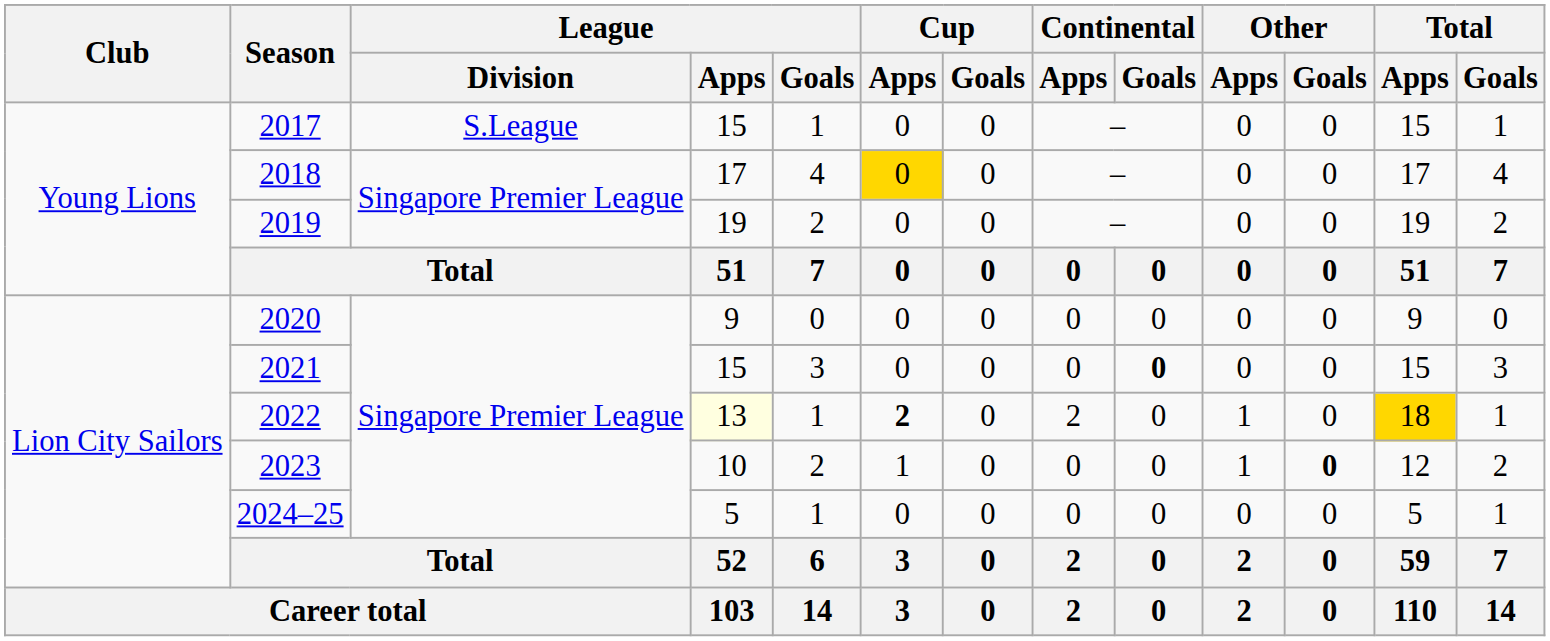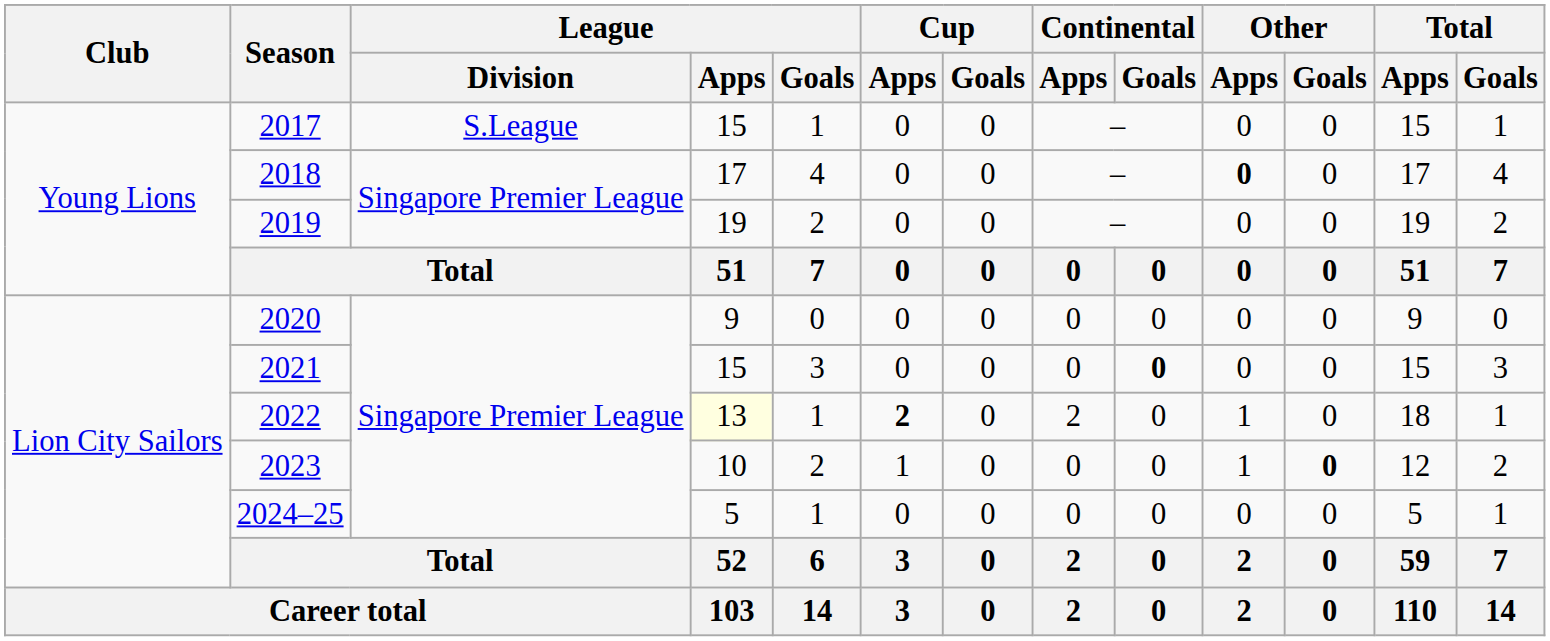(902, 174) gold background -> (902, 174) no background
(1244, 174) normal -> (1244, 174) bold
(1415, 416) gold background -> (1415, 416) no background
